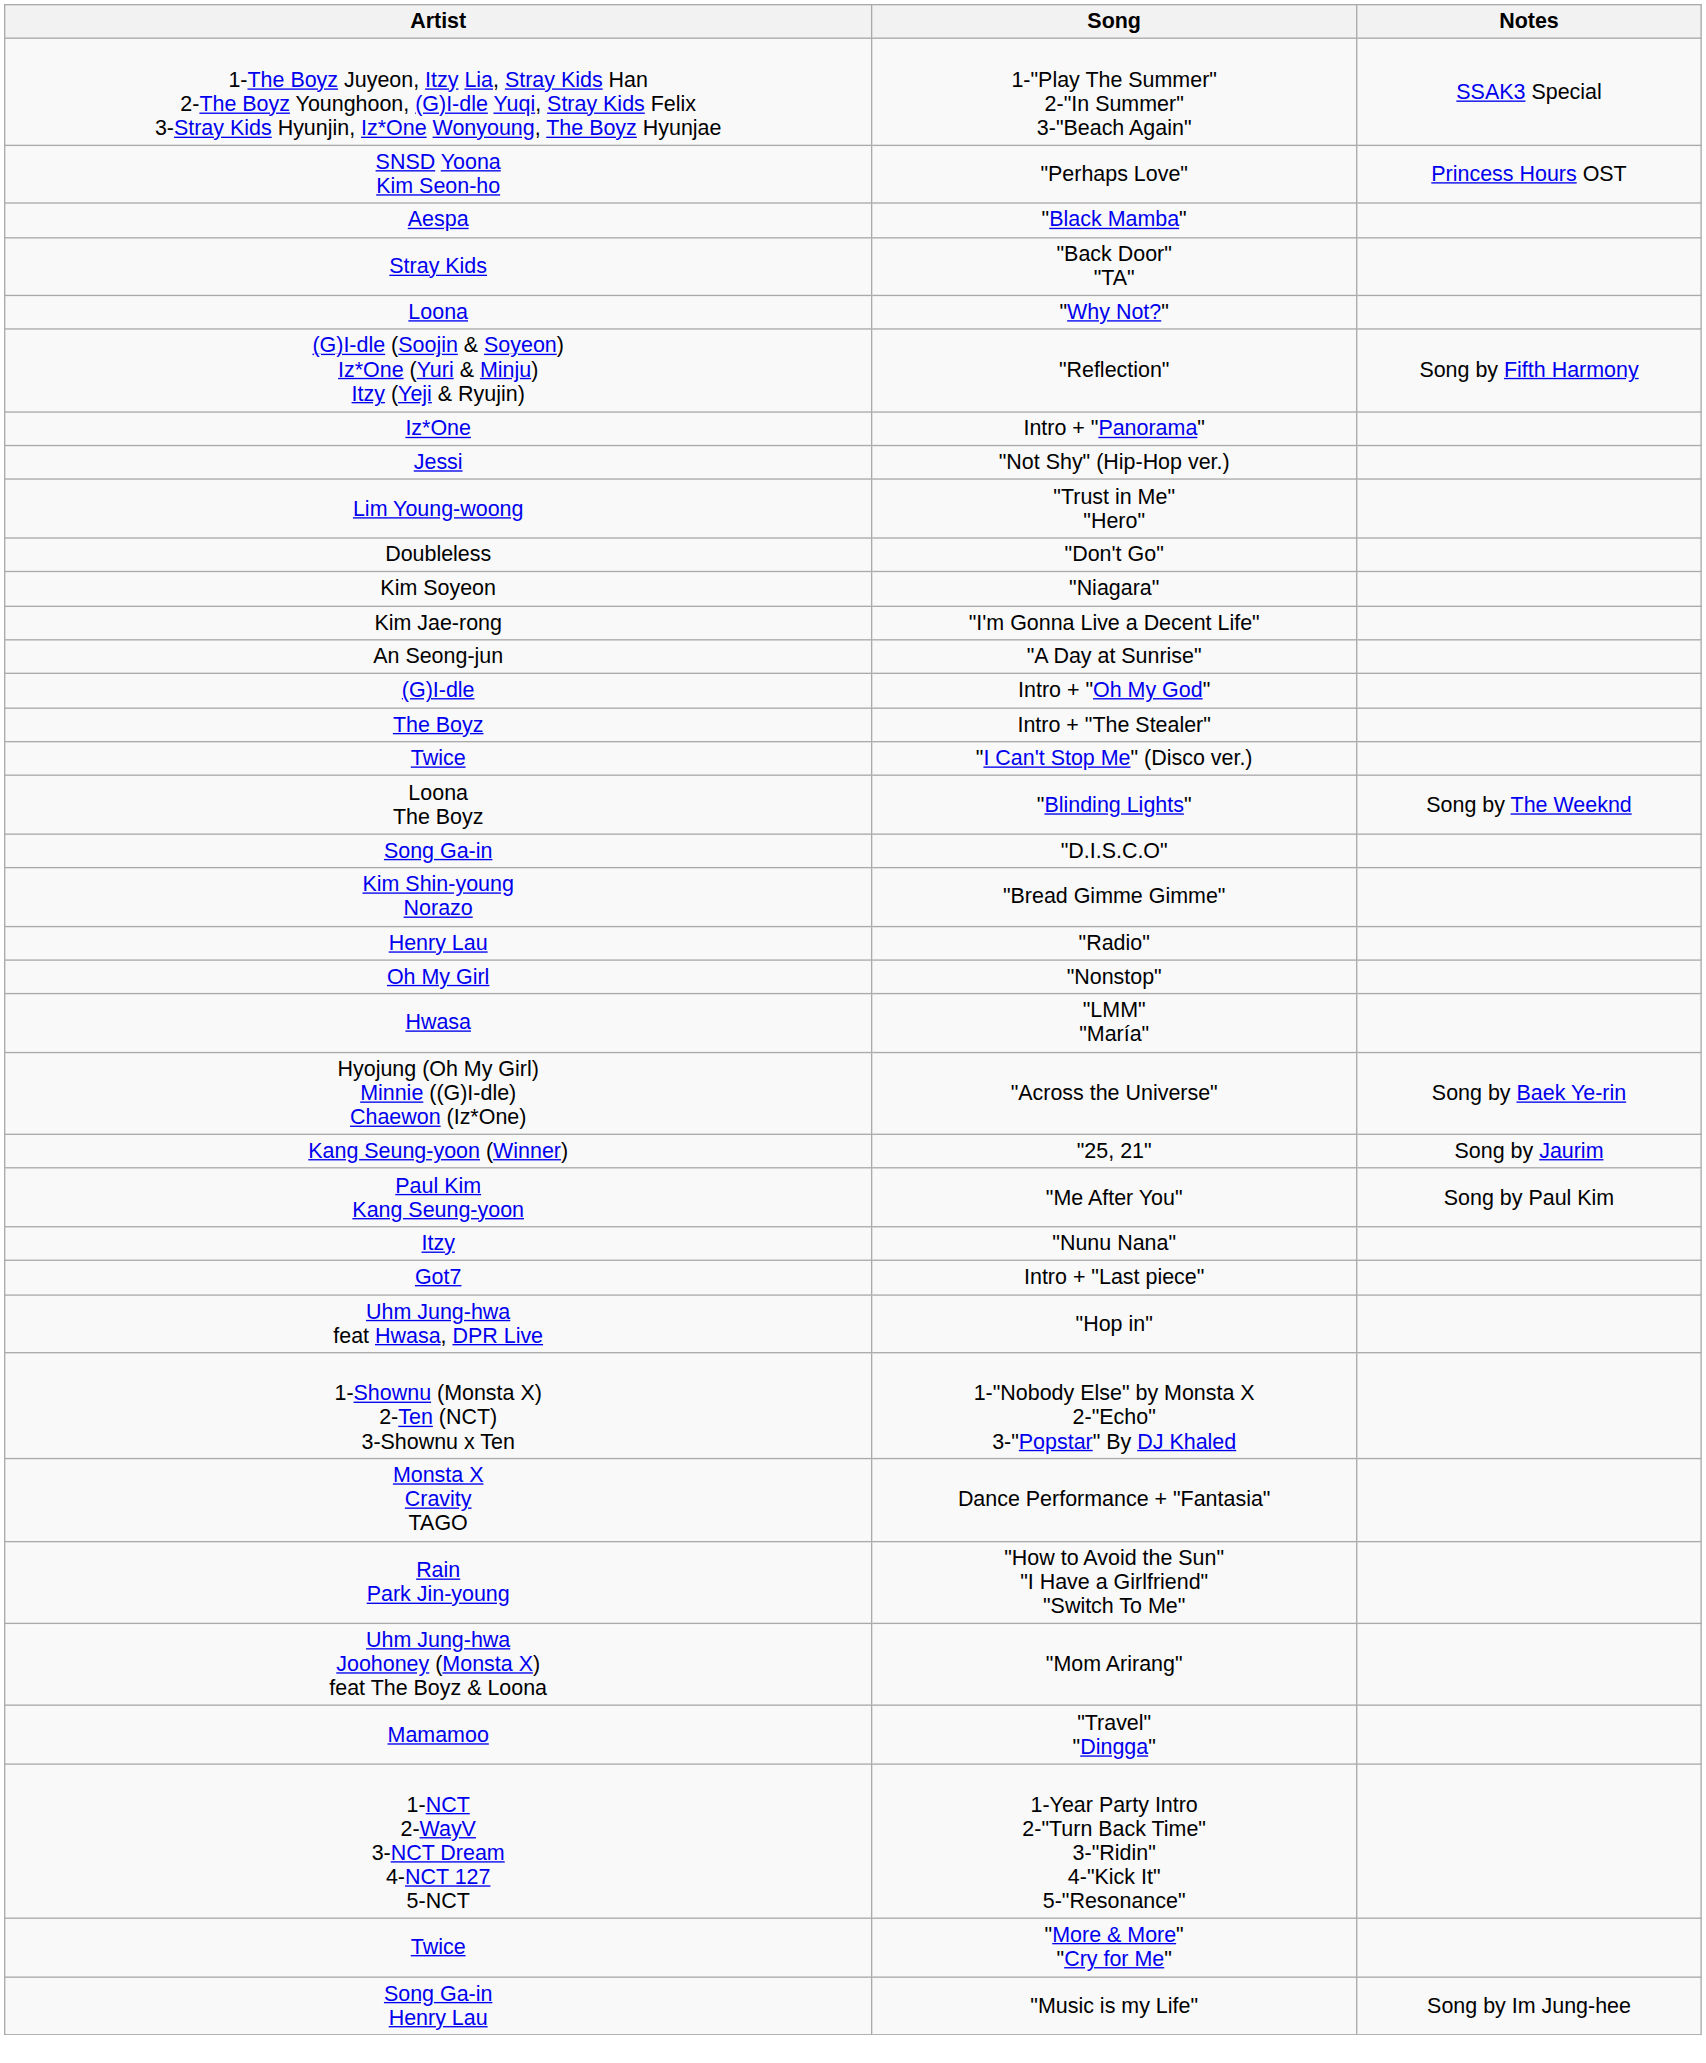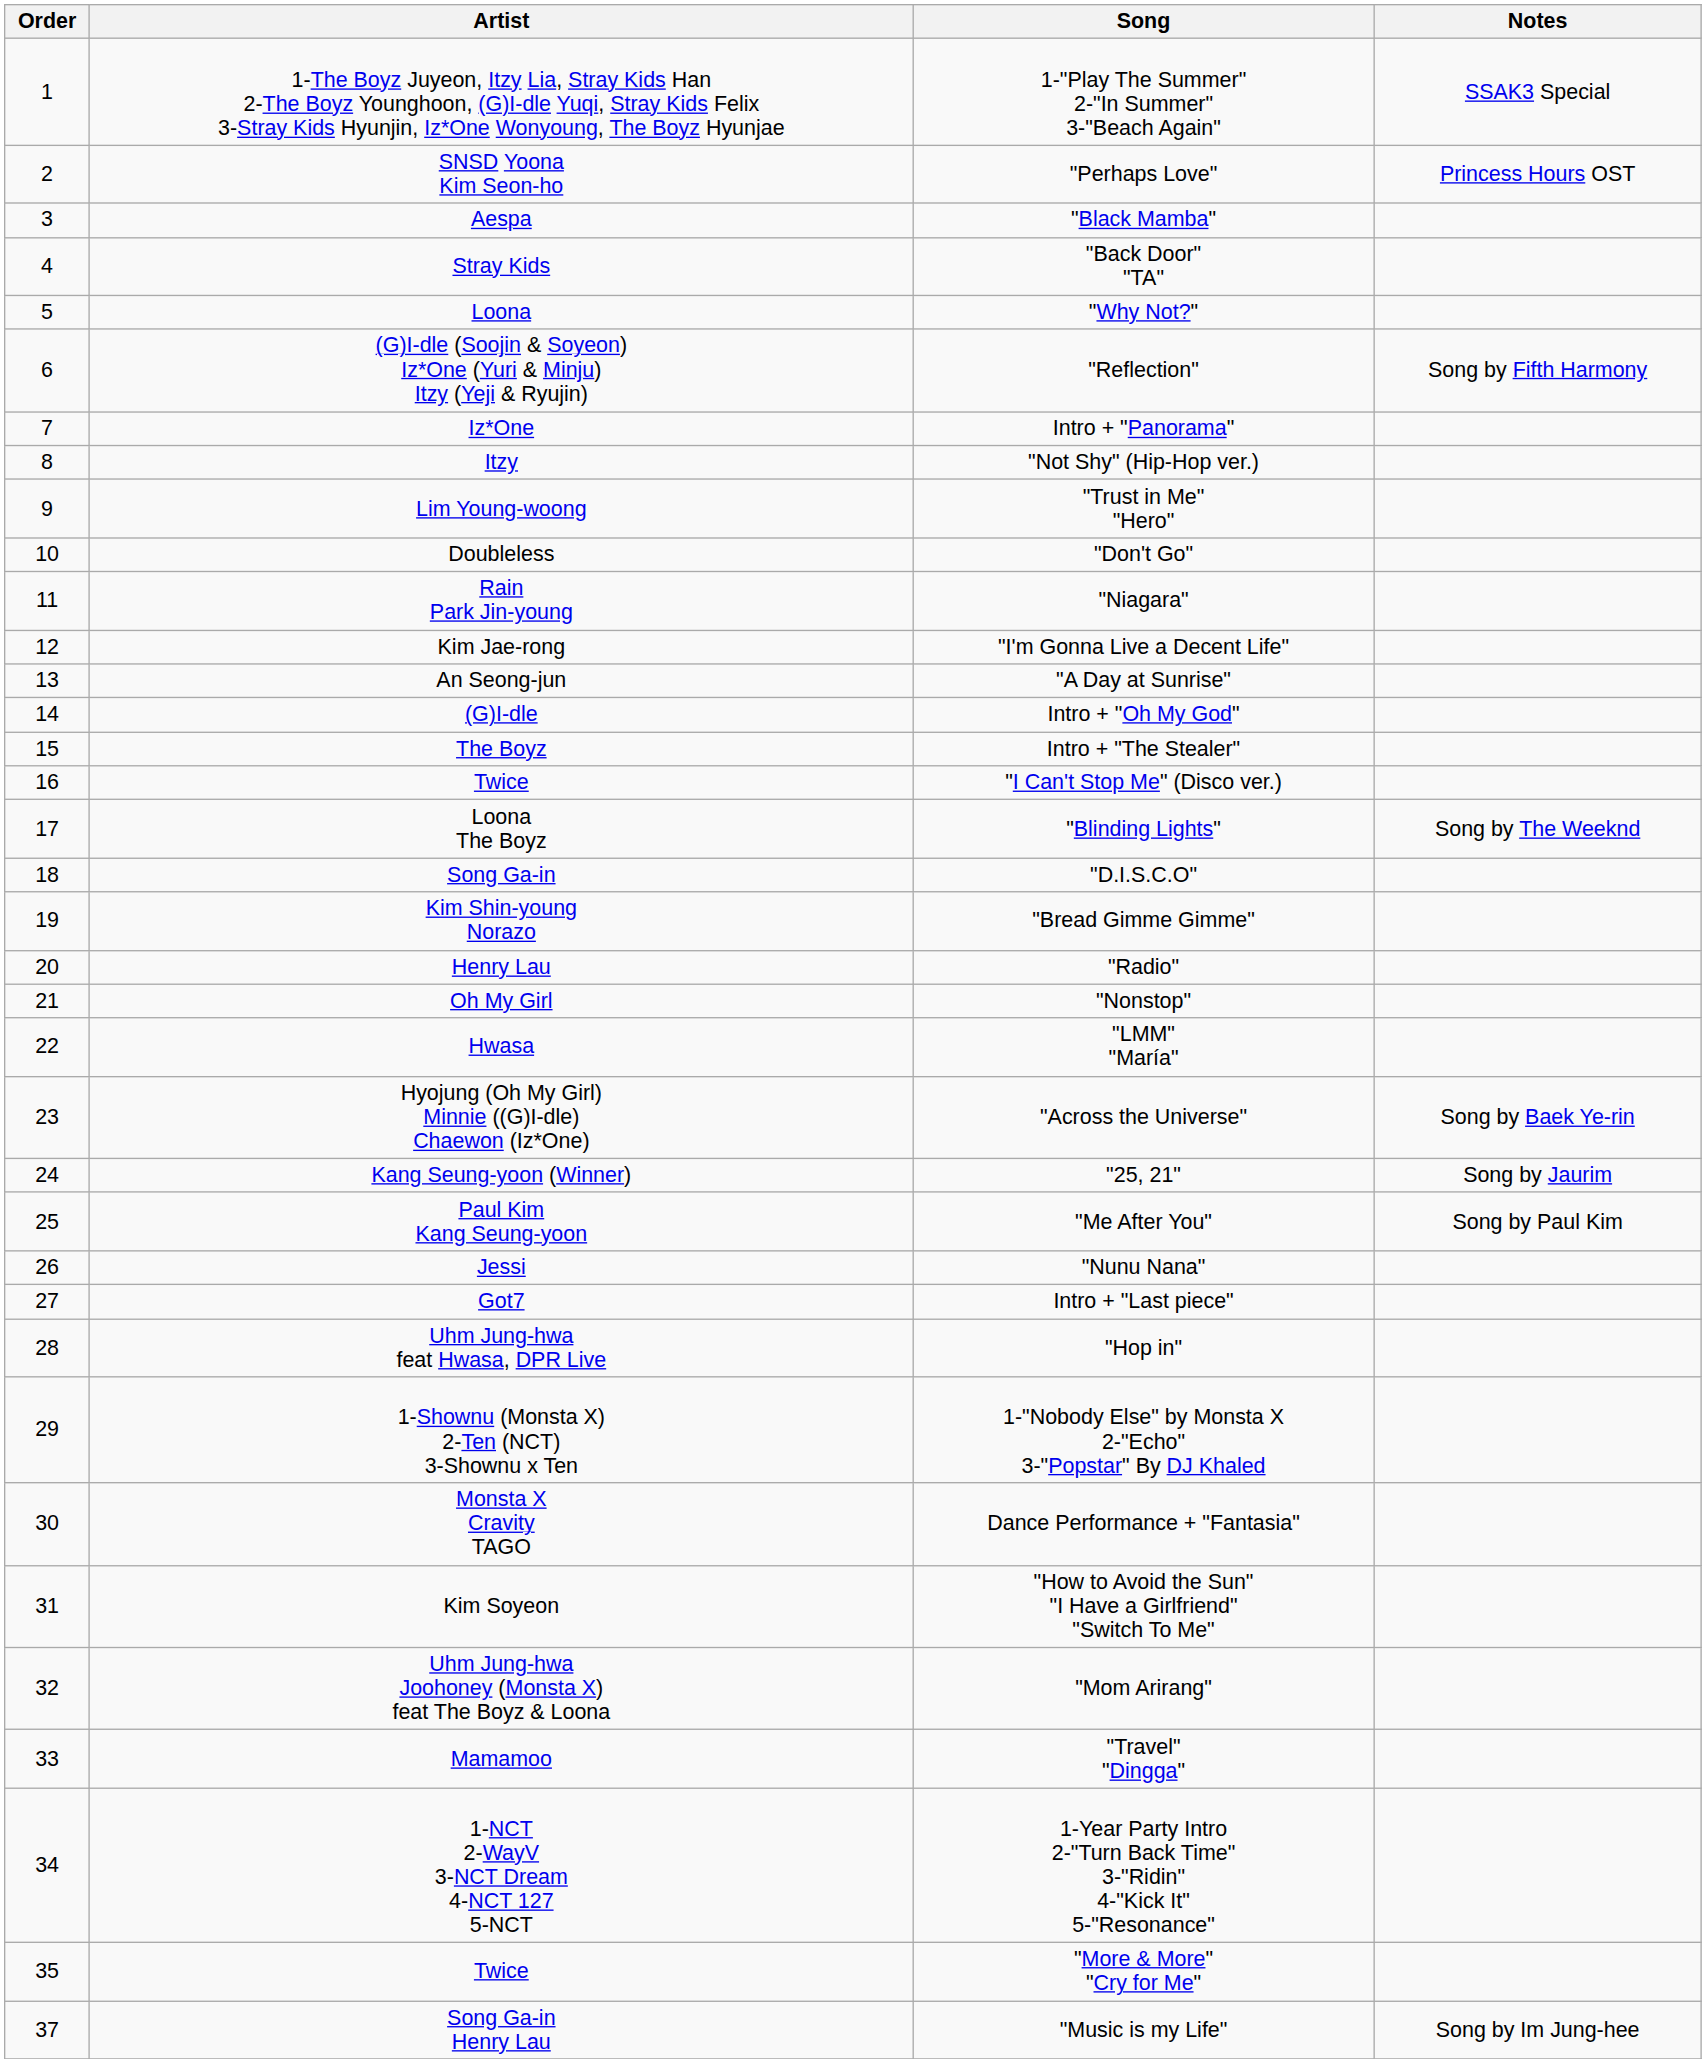+ column: (47, 21)
(438, 462) Jessi -> (501, 462) Itzy
(438, 588) Kim Soyeon -> (501, 600) Rain Park Jin-young
(438, 1243) Itzy -> (501, 1267) Jessi
(438, 1582) Rain Park Jin-young -> (501, 1606) Kim Soyeon
